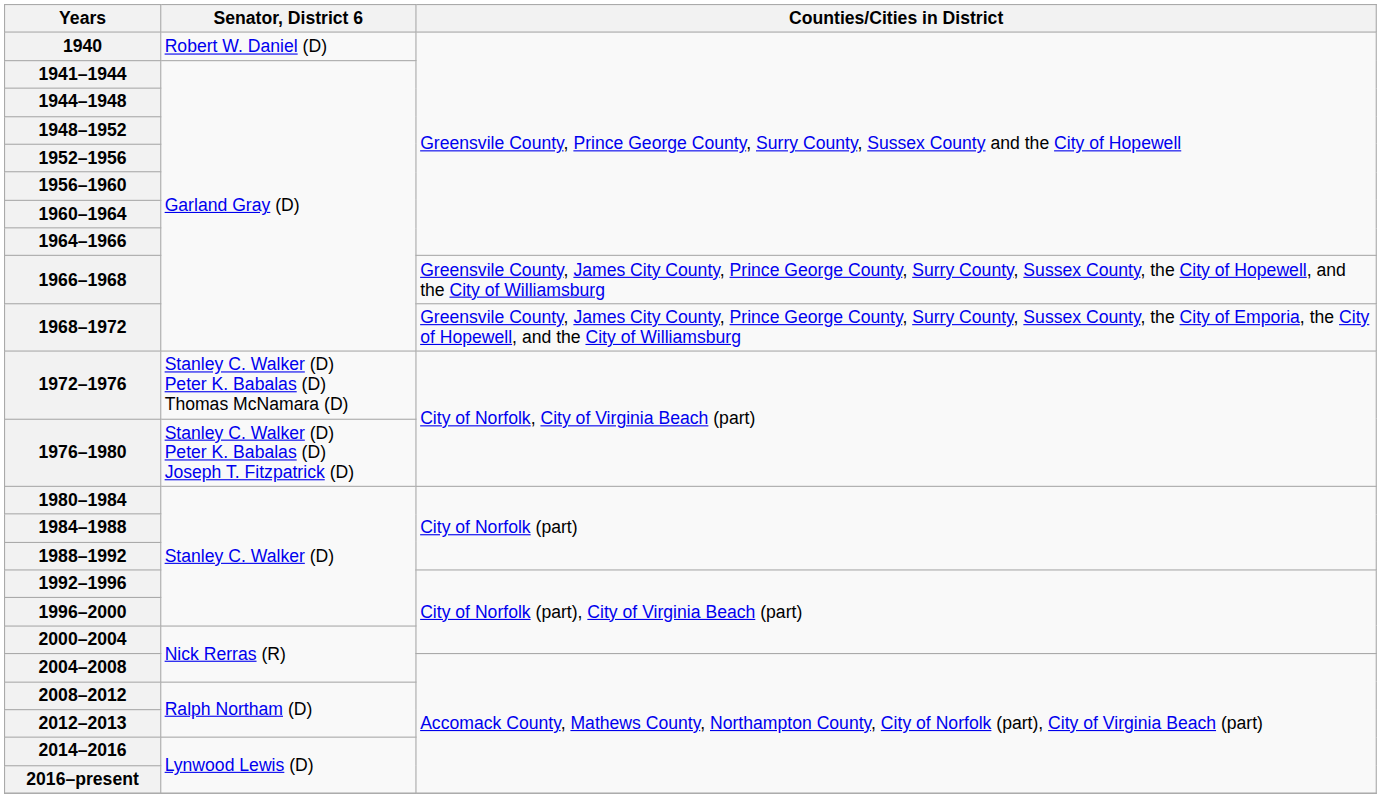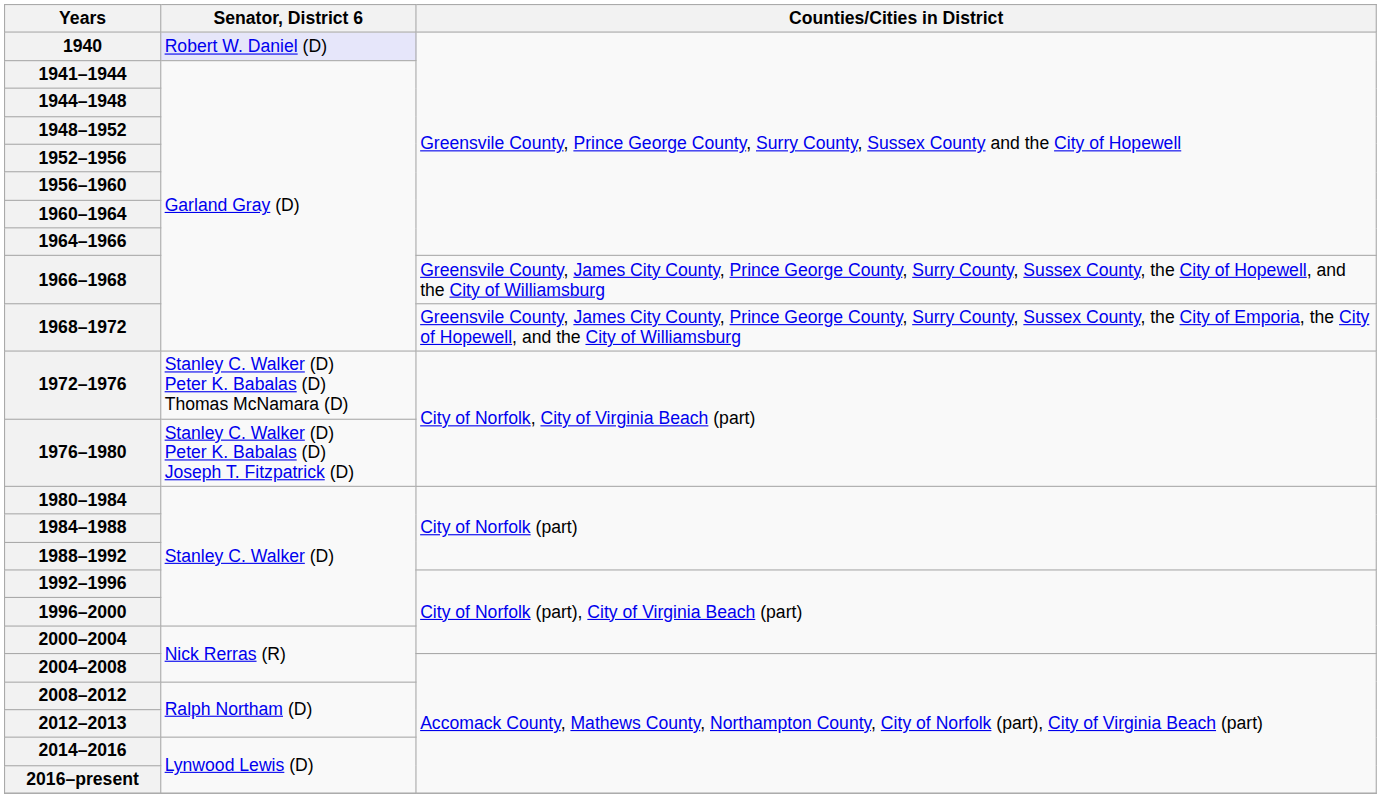(246, 46) no background -> (246, 46) lavender background
